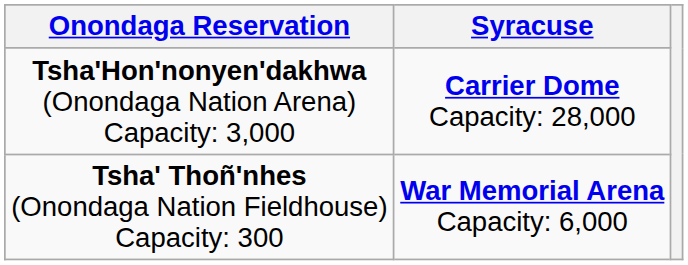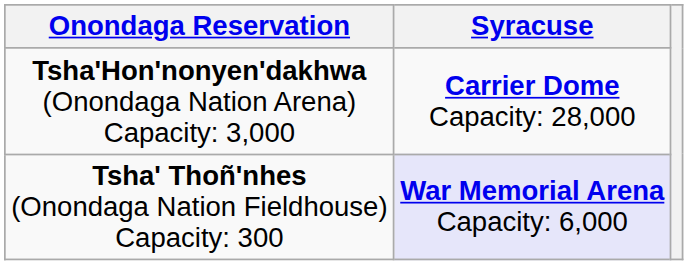(532, 206) no background -> (532, 206) lavender background
